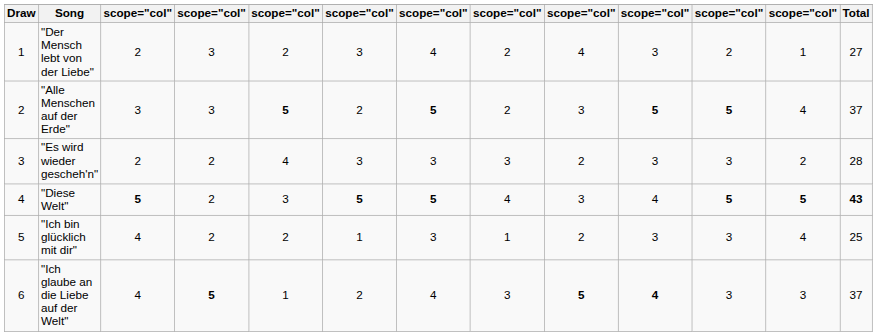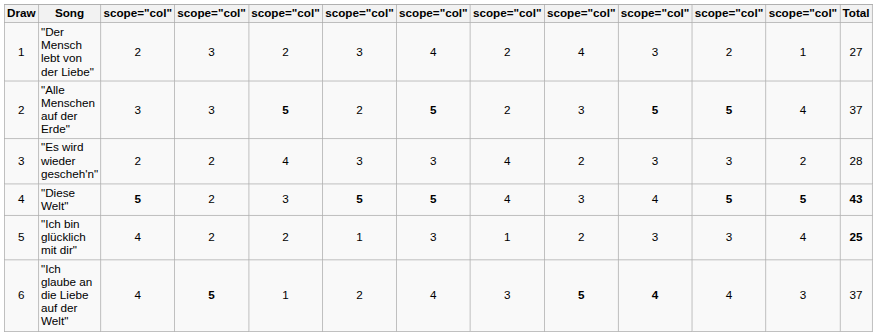(507, 161) 3 -> (507, 161) 4
(856, 237) normal -> (856, 237) bold
(729, 295) 3 -> (729, 295) 4
